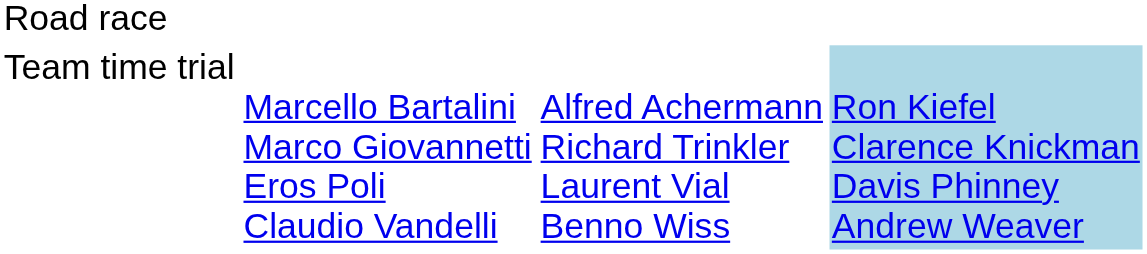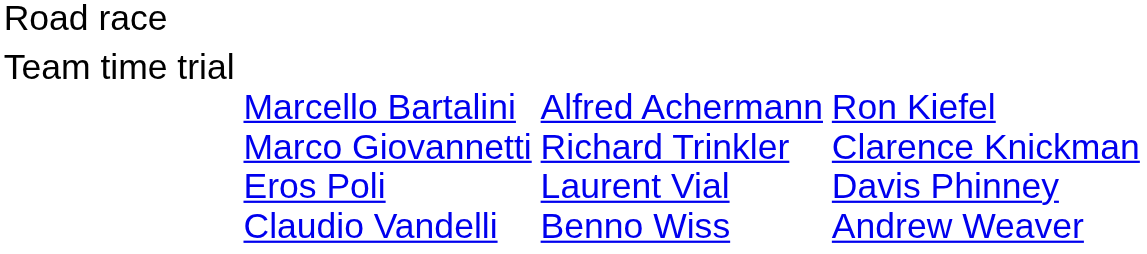(986, 166) lightblue background -> (986, 166) no background
